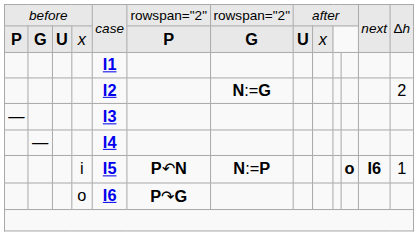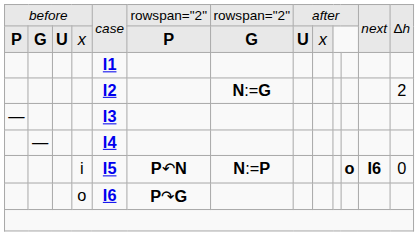(402, 169) 1 -> (402, 169) 0
